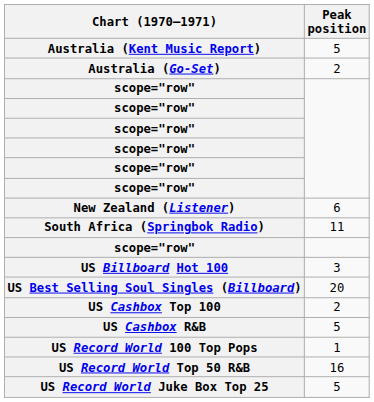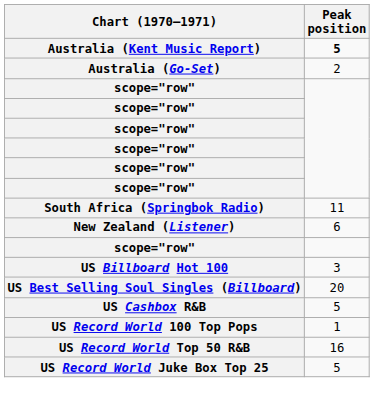(337, 48) normal -> (337, 48) bold
rows swapped: (155, 208) <-> (155, 228)
- row: (155, 307)
